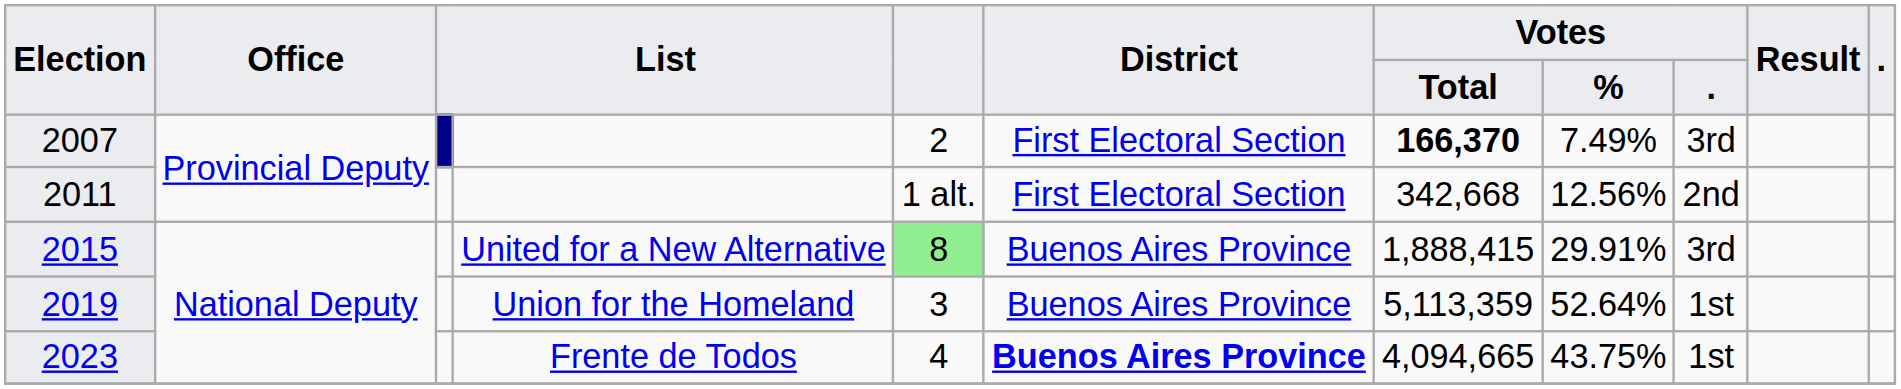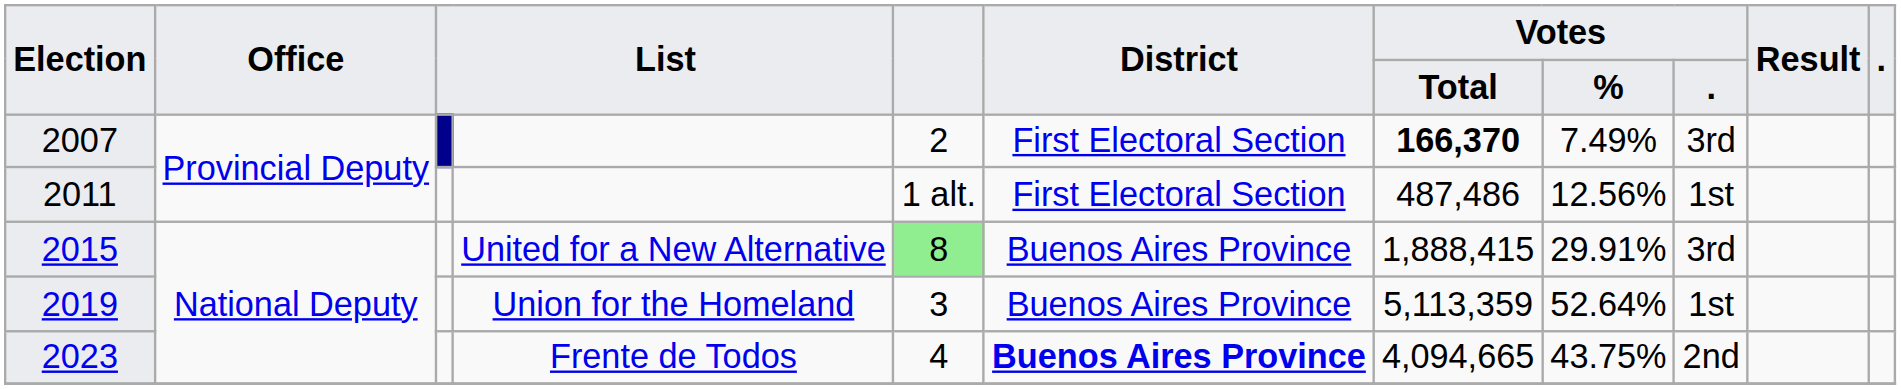(1458, 195) 342,668 -> (1458, 195) 487,486
(1711, 195) 2nd -> (1711, 195) 1st
(1711, 358) 1st -> (1711, 358) 2nd
